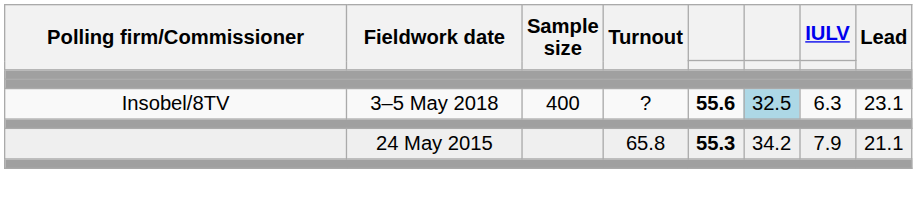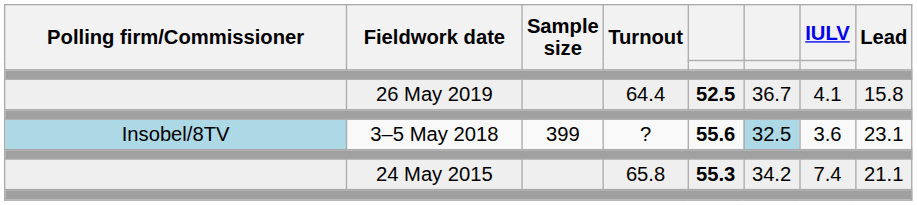+ row: (434, 94)
(176, 104) no background -> (176, 134) lightblue background
(563, 104) 400 -> (563, 134) 399
(827, 104) 6.3 -> (827, 134) 3.6
(827, 144) 7.9 -> (827, 174) 7.4
